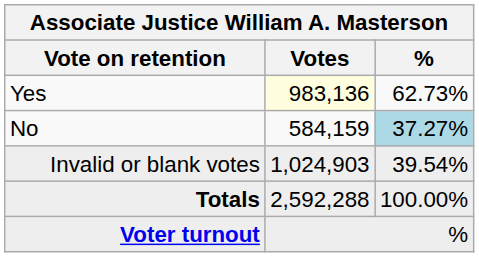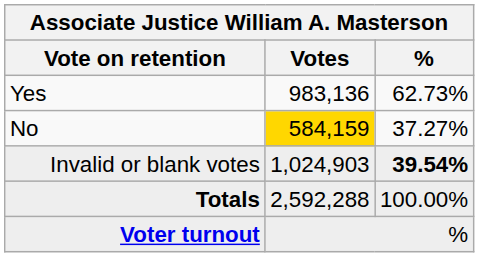(329, 93) lightyellow background -> (329, 93) no background
(329, 129) no background -> (329, 129) gold background
(430, 129) lightblue background -> (430, 129) no background
(430, 164) normal -> (430, 164) bold
